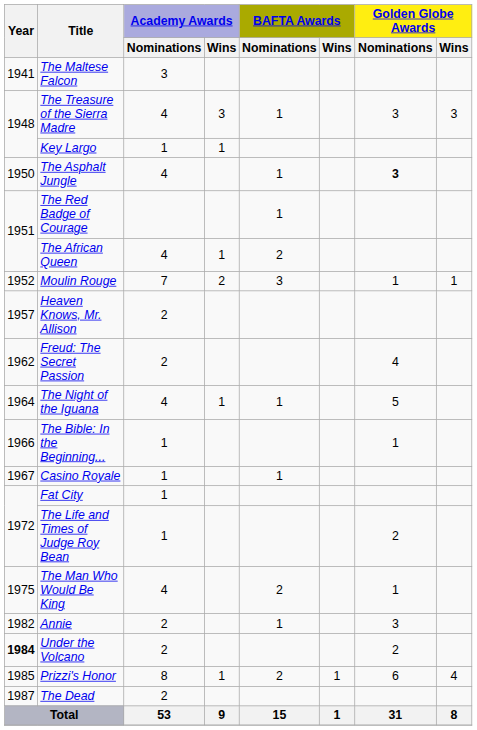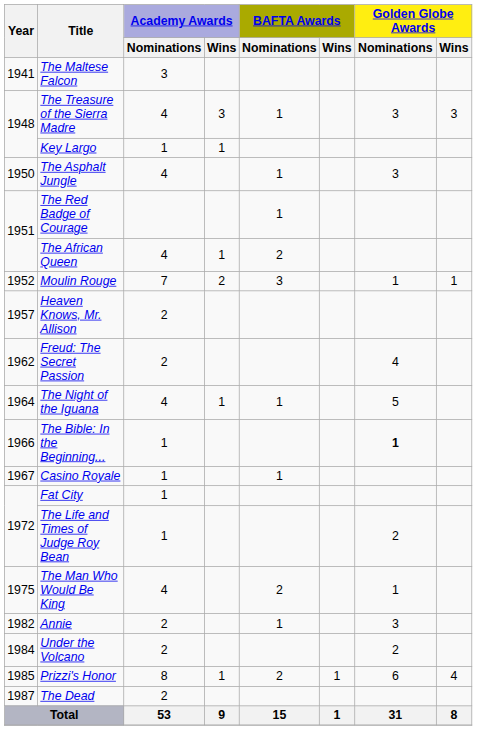(395, 174) bold -> (395, 174) normal
(395, 442) normal -> (395, 442) bold
(21, 650) bold -> (21, 650) normal
